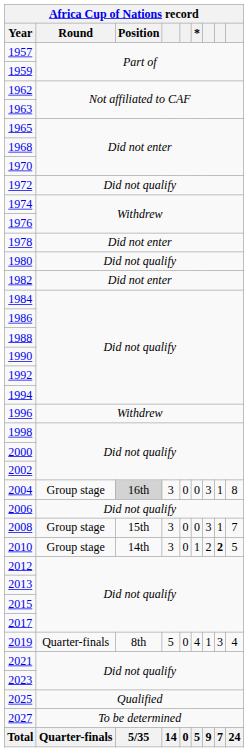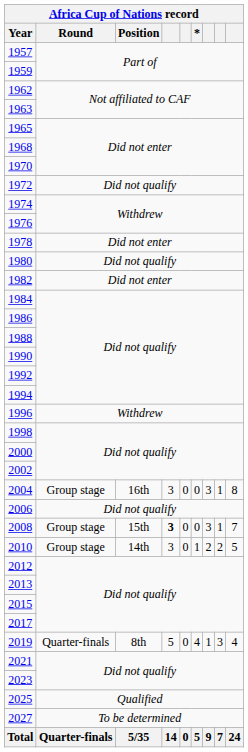(139, 489) lightgrey background -> (139, 489) no background
(171, 527) normal -> (171, 527) bold
(220, 546) bold -> (220, 546) normal
